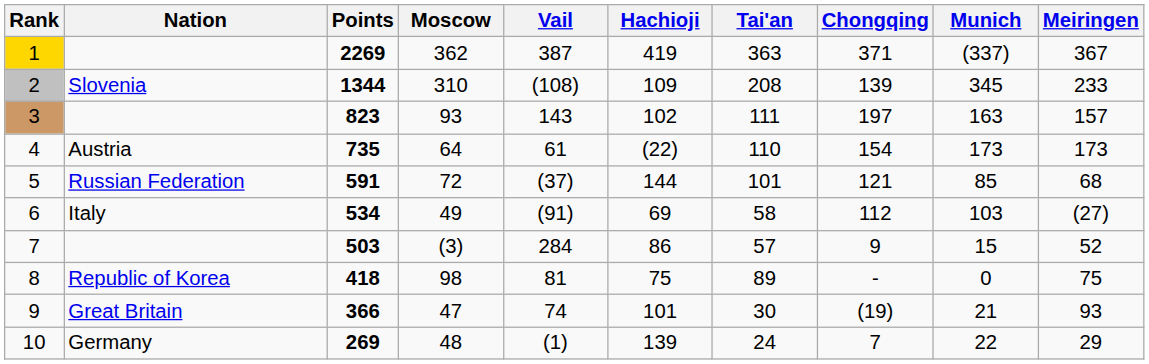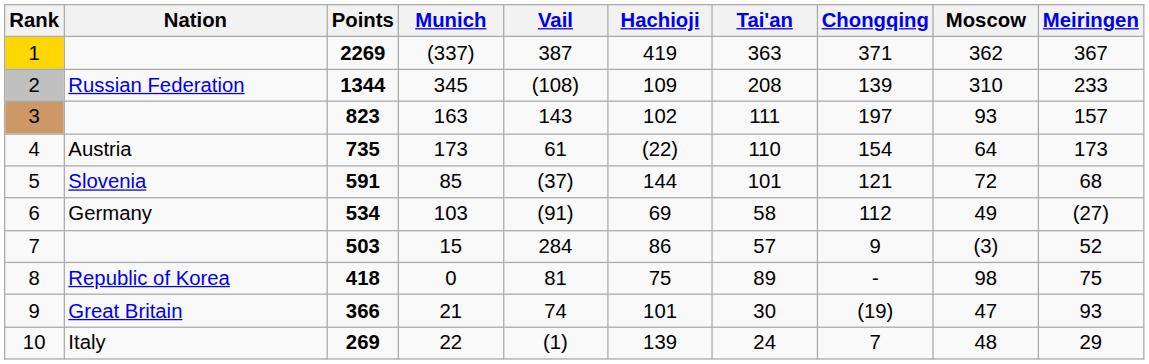columns swapped: (986, 20) <-> (451, 20)
(107, 85) Slovenia -> (156, 85) Russian Federation
(156, 181) Russian Federation -> (107, 181) Slovenia
(87, 213) Italy -> (110, 213) Germany
(110, 342) Germany -> (87, 342) Italy
